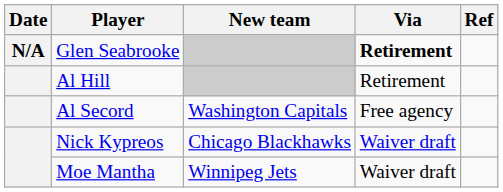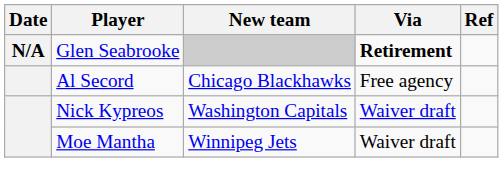- row: (83, 80)
(268, 111) Washington Capitals -> (270, 80) Chicago Blackhawks
(270, 141) Chicago Blackhawks -> (268, 111) Washington Capitals
